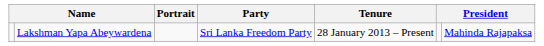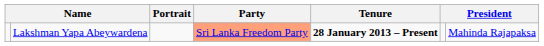(256, 32) no background -> (252, 32) lightsalmon background
(375, 32) normal -> (375, 32) bold
